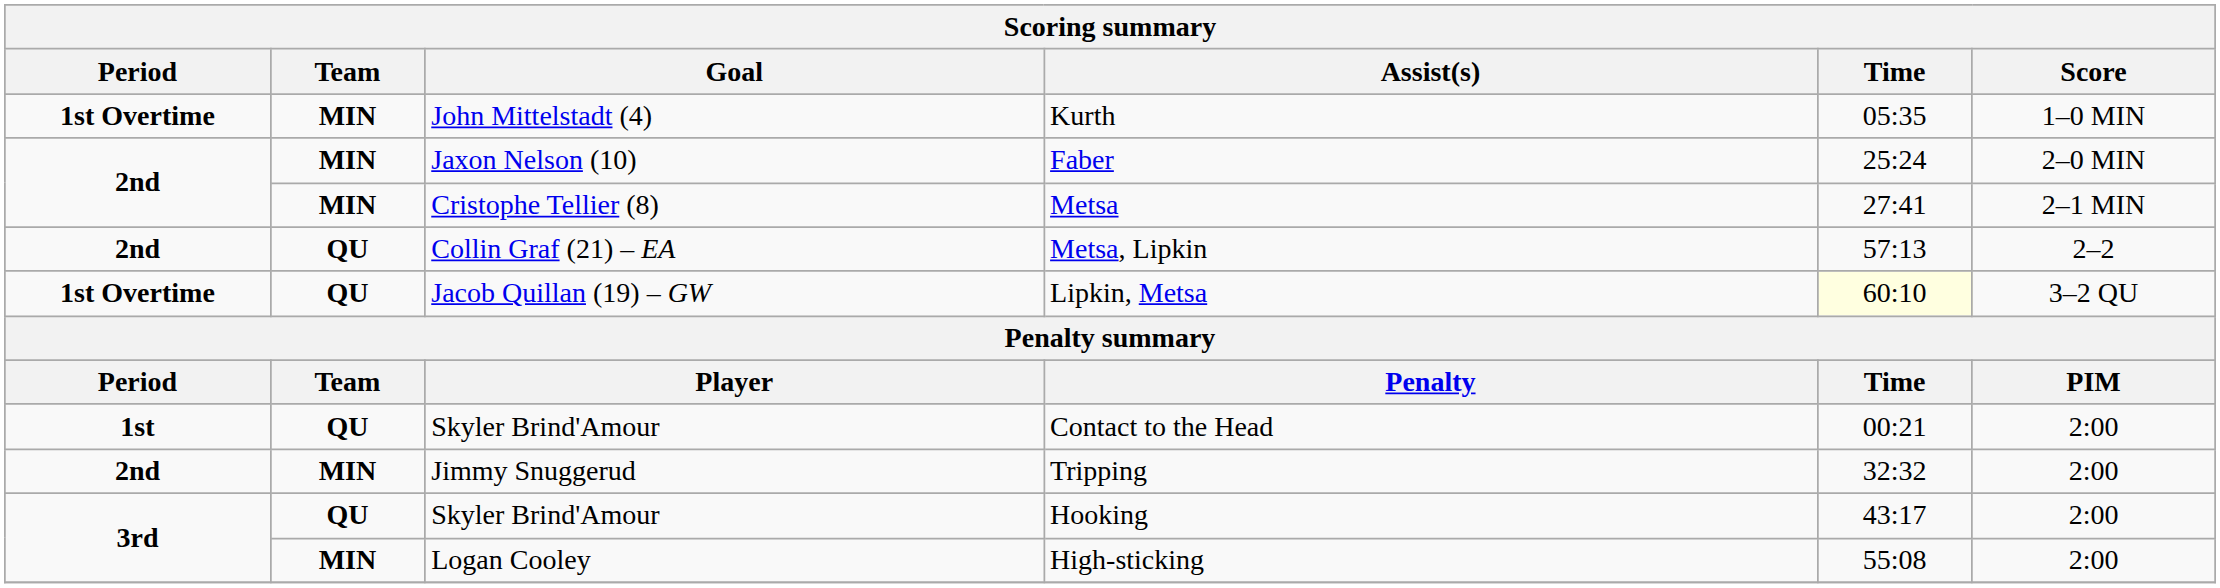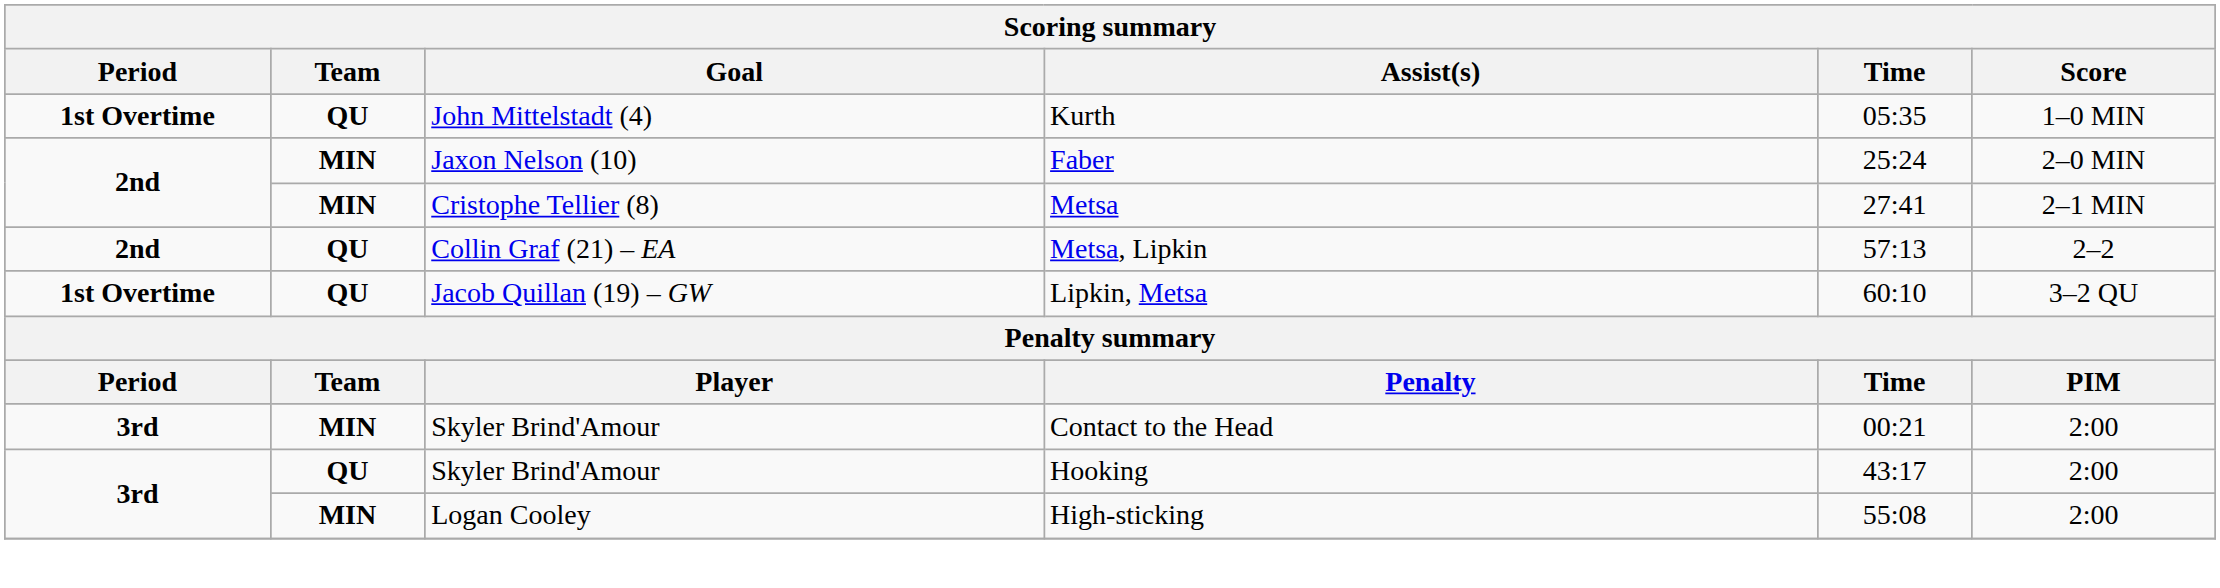(347, 115) MIN -> (347, 115) QU
(1895, 293) lightyellow background -> (1895, 293) no background
(137, 426) 1st -> (137, 426) 3rd
(347, 426) QU -> (347, 426) MIN
- row: (1099, 470)
